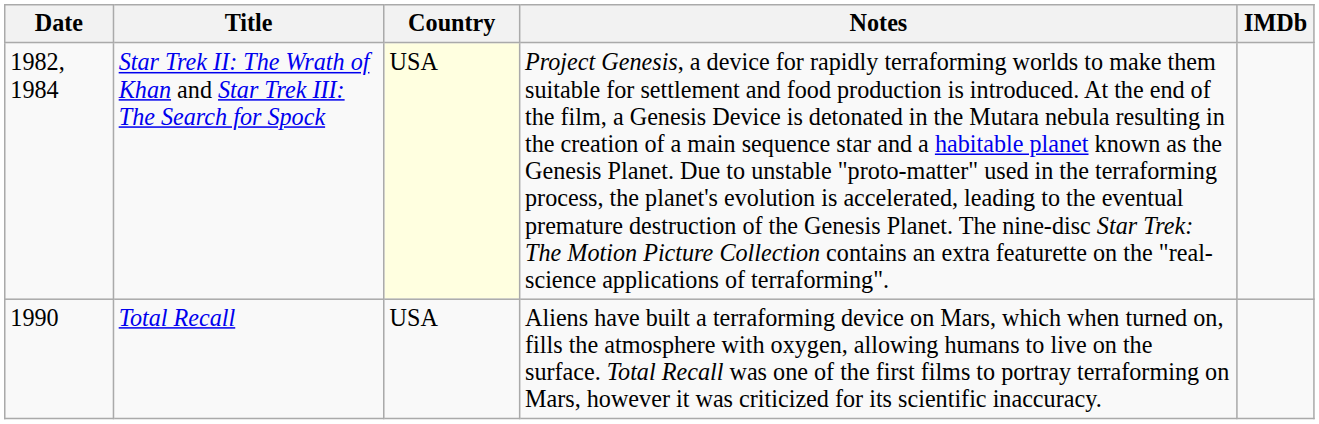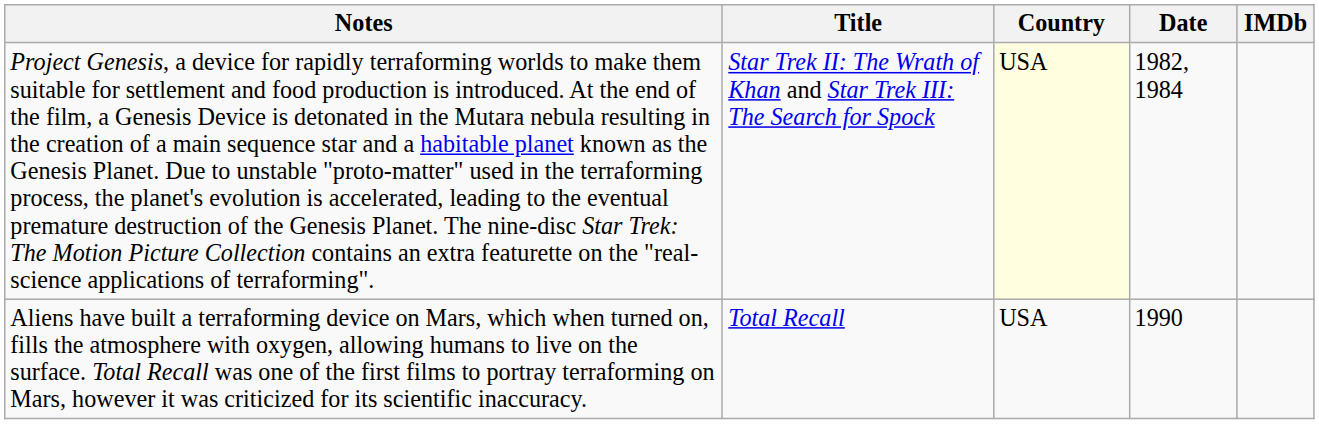columns swapped: (59, 23) <-> (878, 23)
